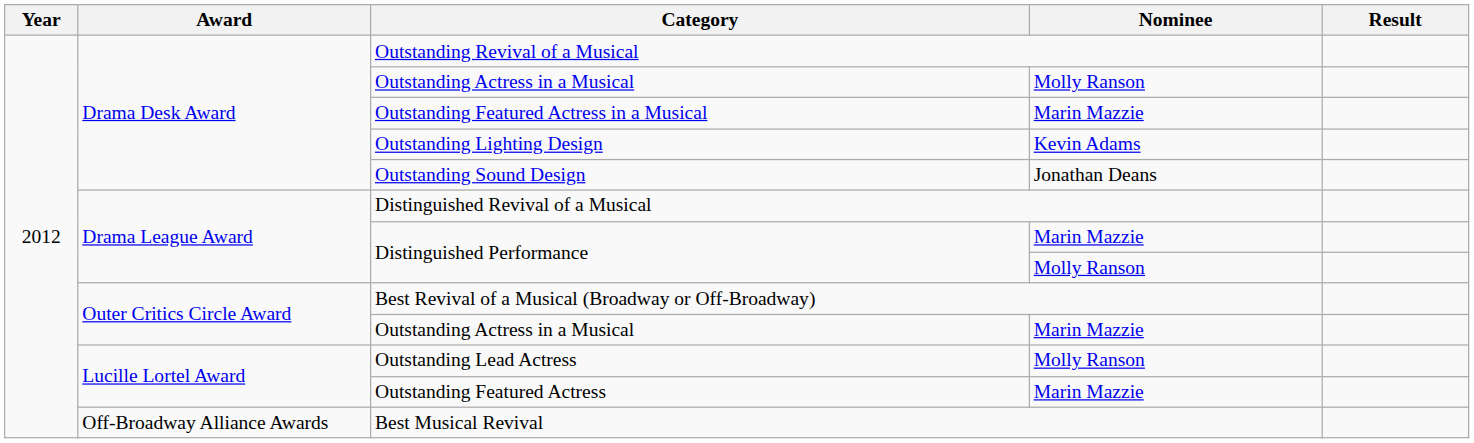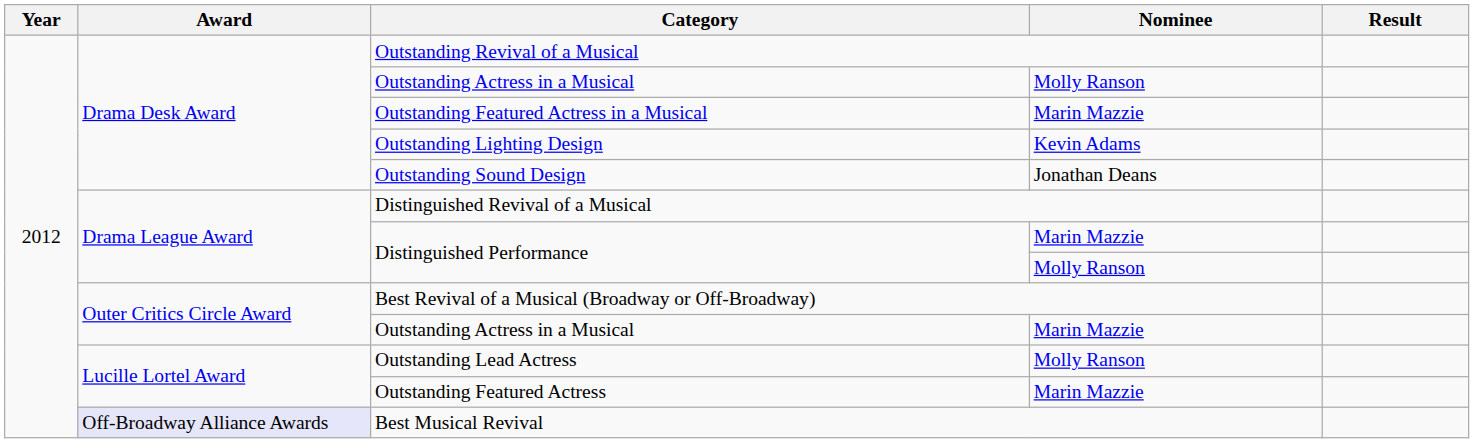(205, 422) no background -> (205, 422) lavender background
